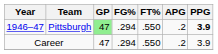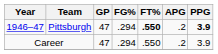(104, 27) lightgreen background -> (104, 27) no background
(151, 27) normal -> (151, 27) bold
